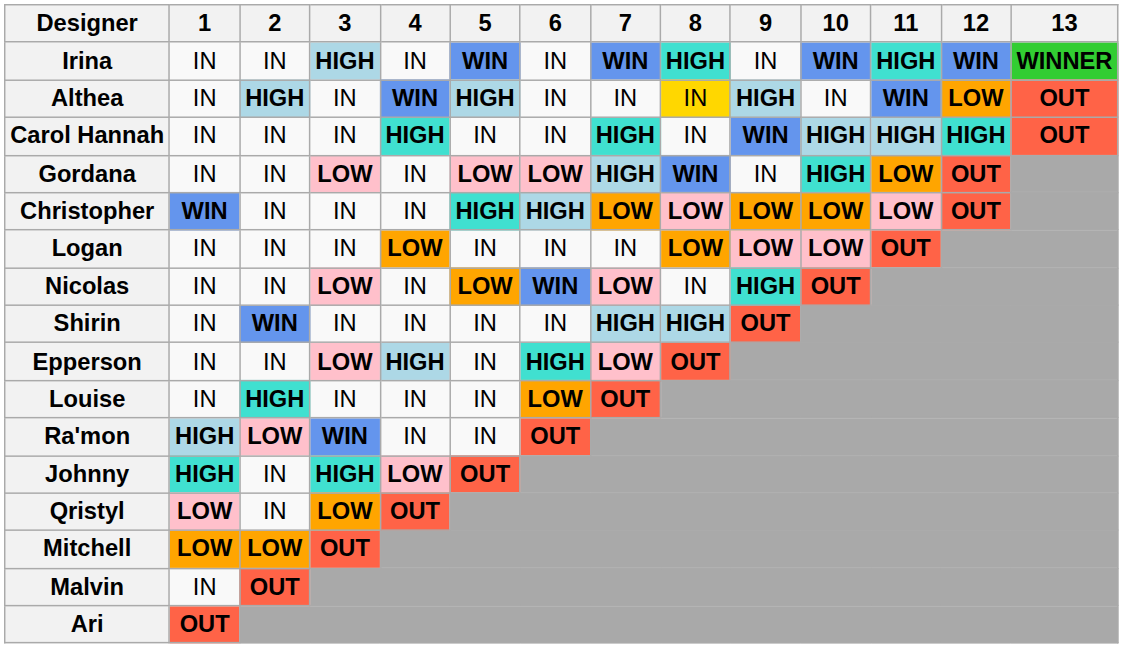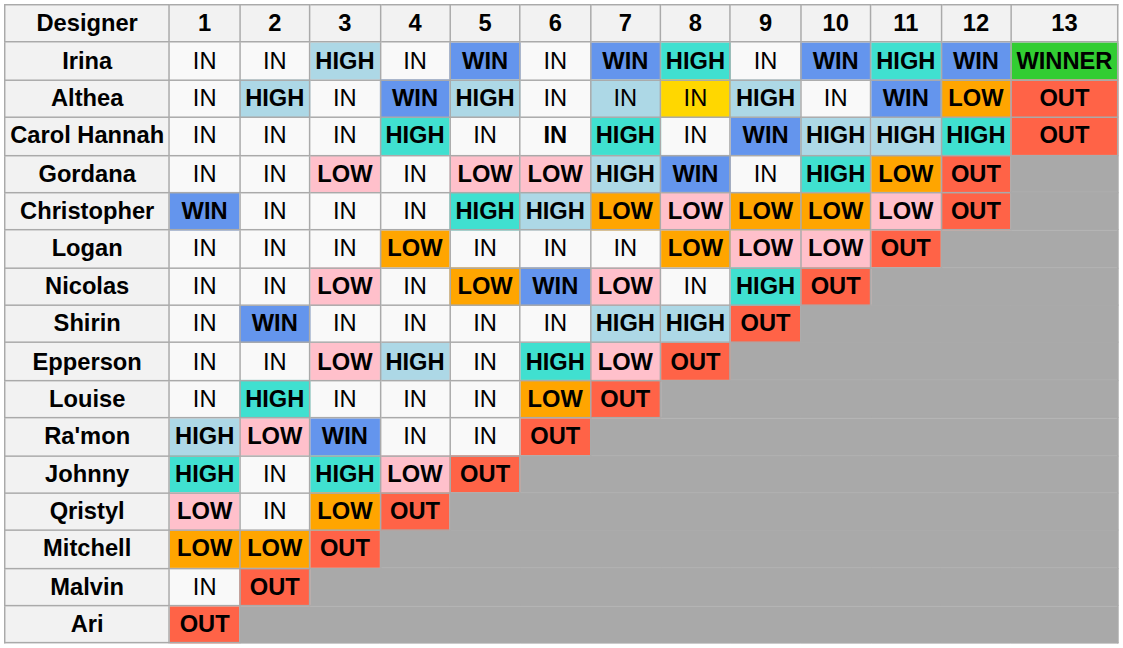(625, 98) no background -> (625, 98) lightblue background
(555, 135) normal -> (555, 135) bold
